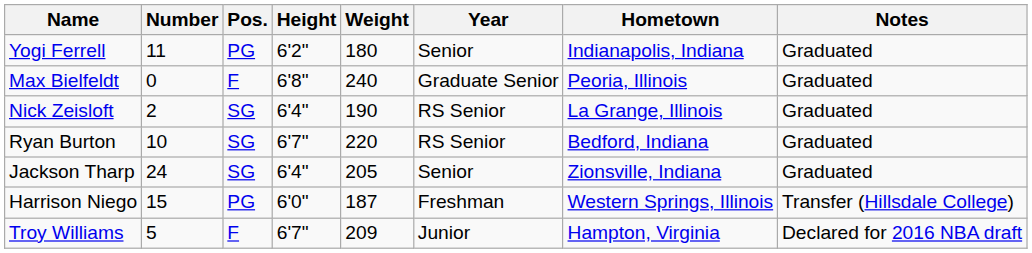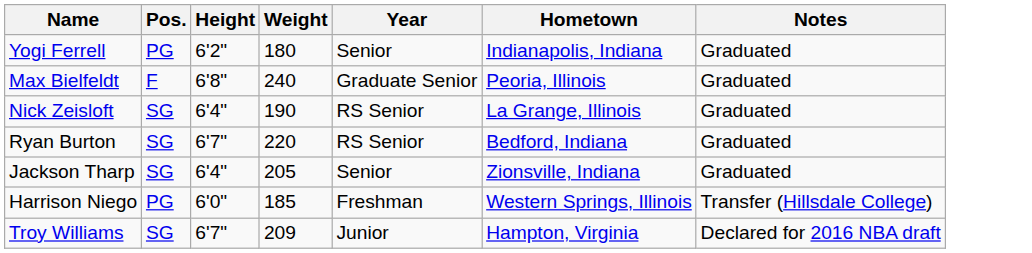- column: (182, 19)
(361, 202) 187 -> (280, 202) 185
(233, 232) F -> (160, 232) SG
